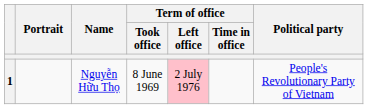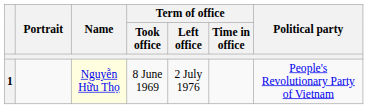(99, 81) no background -> (99, 81) lightyellow background
(188, 81) pink background -> (188, 81) no background
